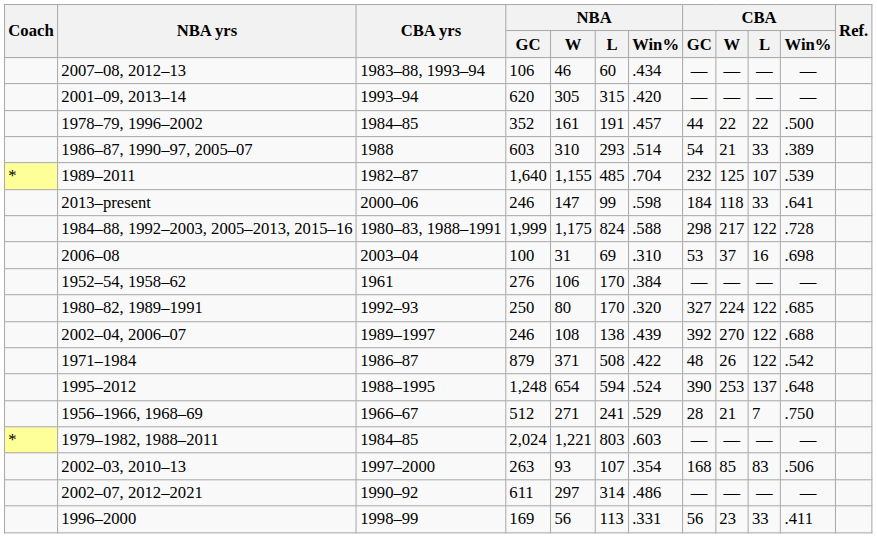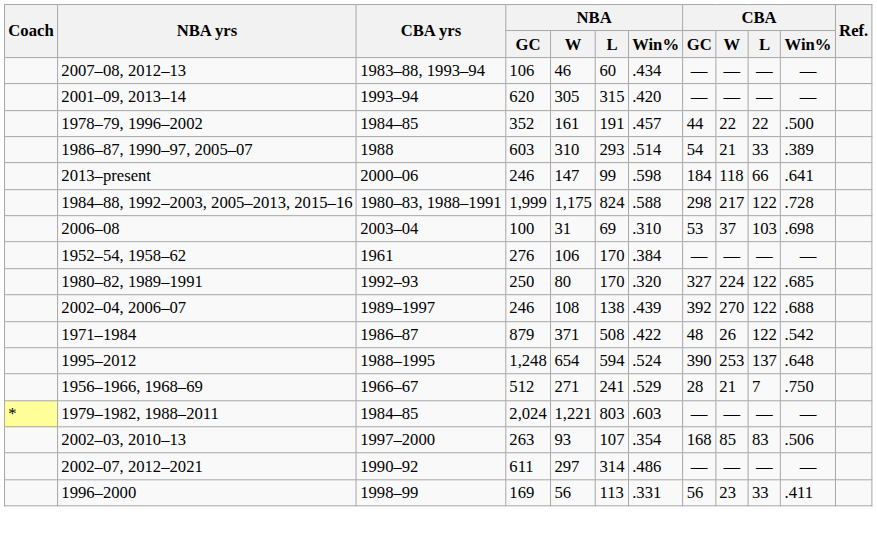- row: (98, 176)
(760, 202) 33 -> (760, 176) 66
(760, 255) 16 -> (764, 228) 103
